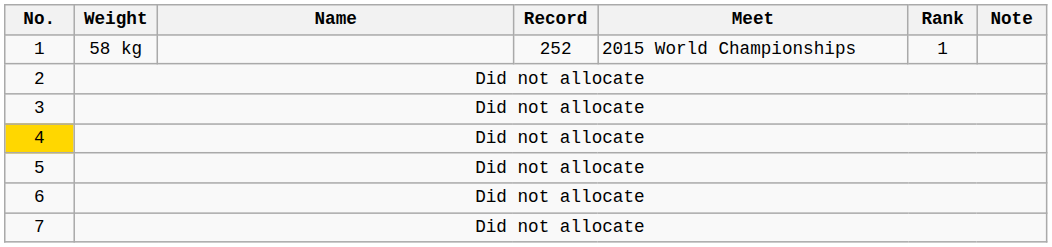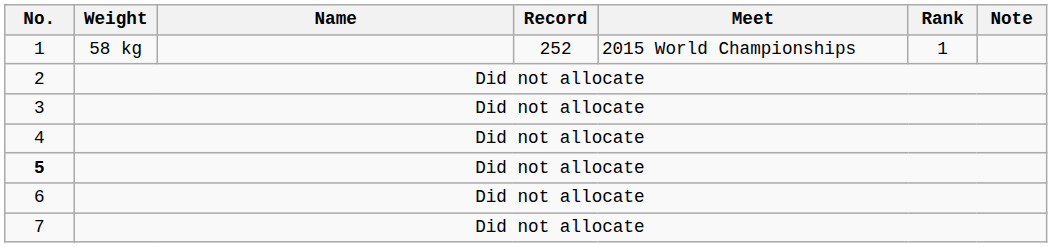(39, 138) gold background -> (39, 138) no background
(39, 168) normal -> (39, 168) bold
